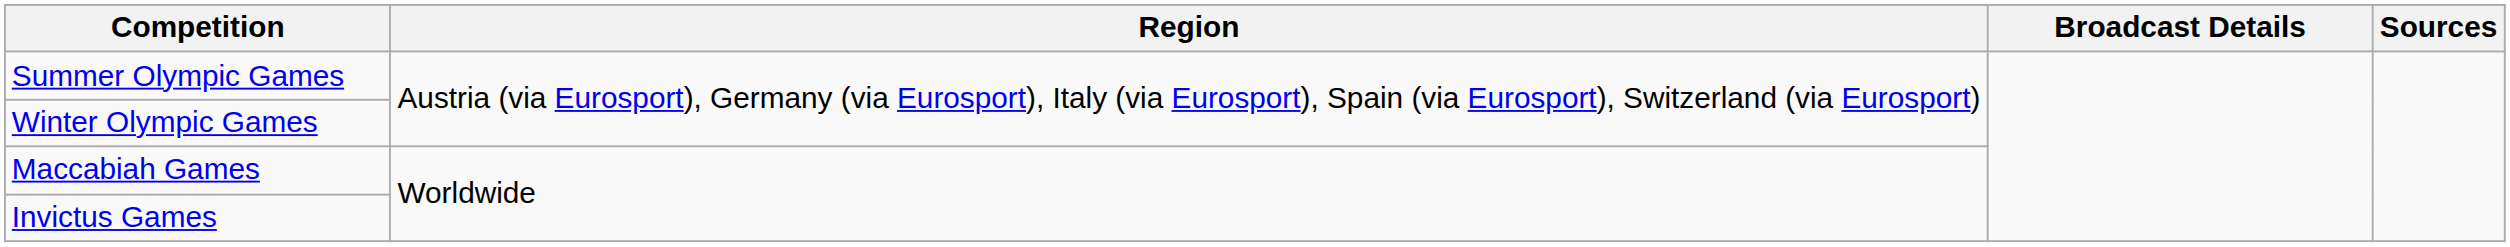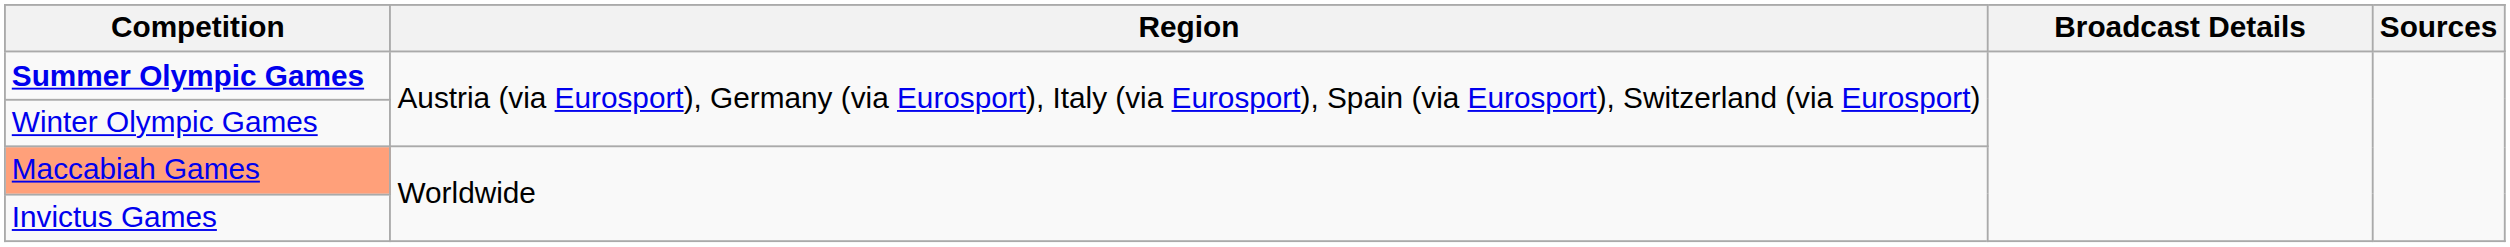(178, 75) normal -> (188, 75) bold
(136, 169) no background -> (136, 169) lightsalmon background
